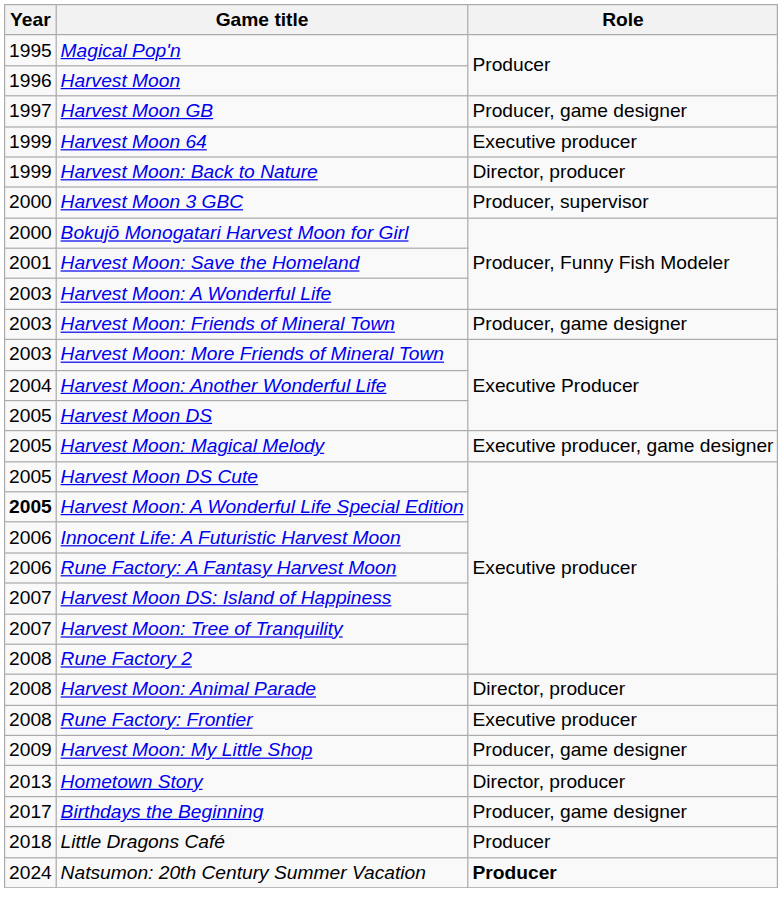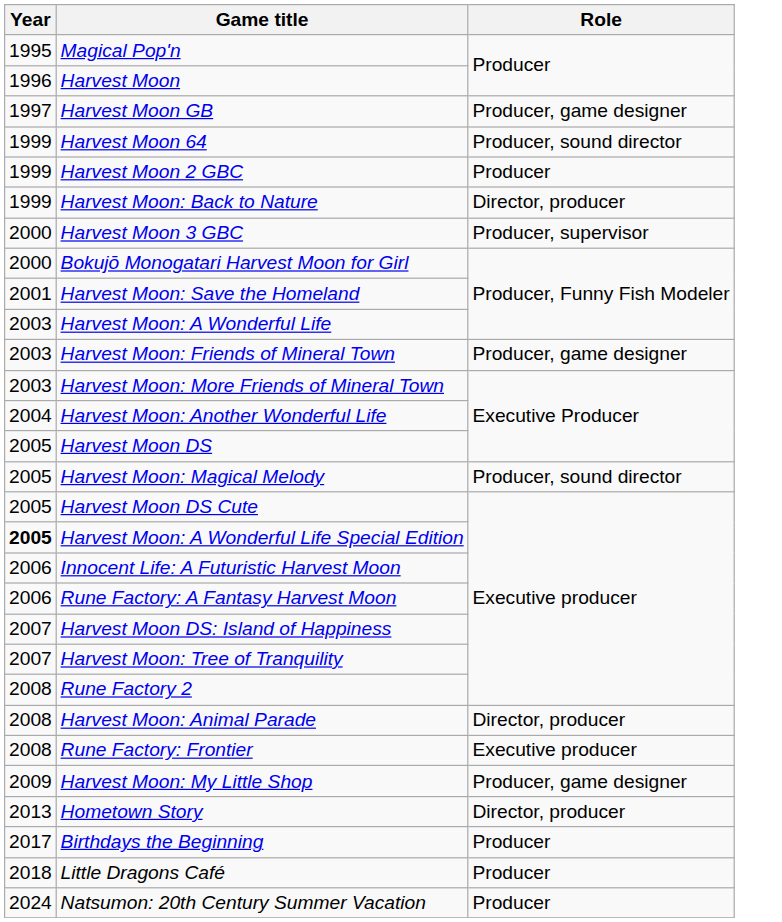(555, 141) Executive producer -> (577, 141) Producer, sound director
+ row: (152, 171)
(623, 446) Executive producer, game designer -> (577, 476) Producer, sound director
(580, 811) Producer, game designer -> (511, 841) Producer
(515, 872) bold -> (511, 902) normal
